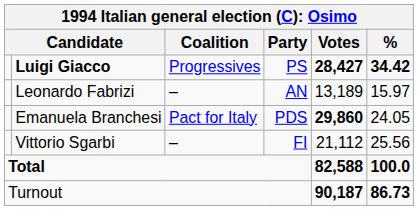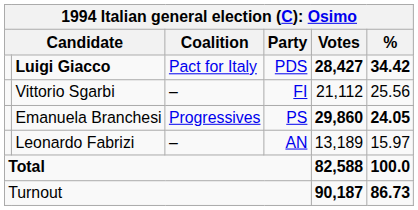(215, 67) Progressives -> (213, 67) Pact for Italy
(297, 67) PS -> (291, 67) PDS
rows swapped: (65, 142) <-> (75, 92)
(213, 117) Pact for Italy -> (215, 117) Progressives
(291, 117) PDS -> (297, 117) PS
(390, 117) normal -> (390, 117) bold
